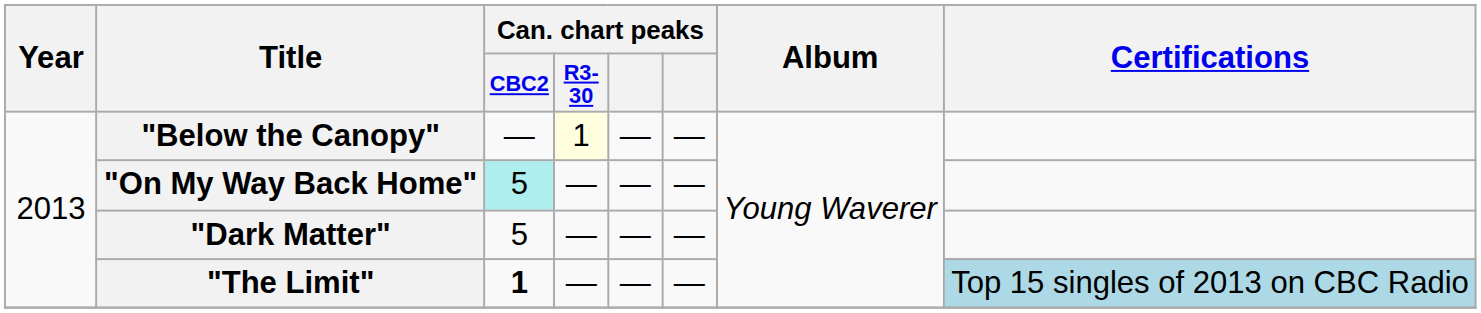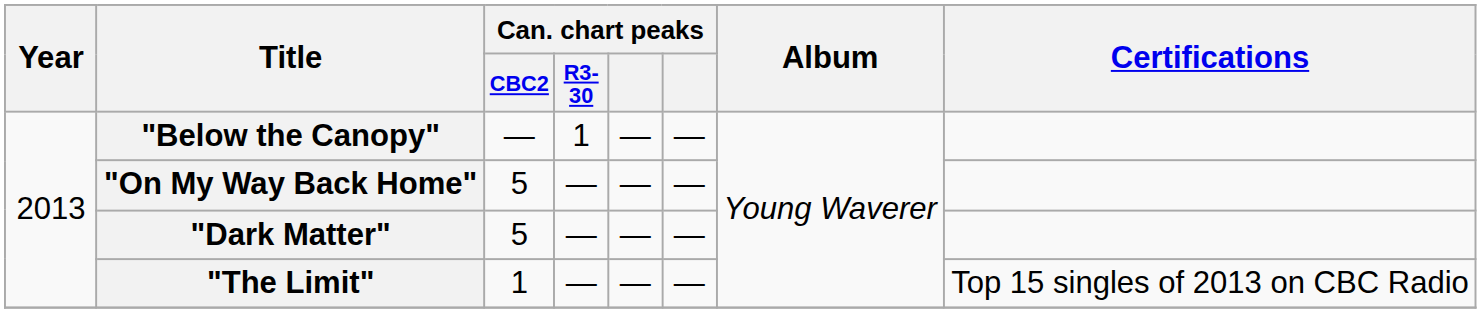(581, 135) lightyellow background -> (581, 135) no background
(519, 184) paleturquoise background -> (519, 184) no background
(519, 283) bold -> (519, 283) normal
(1210, 283) lightblue background -> (1210, 283) no background
